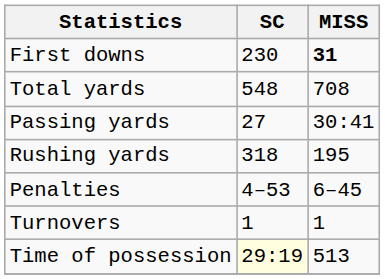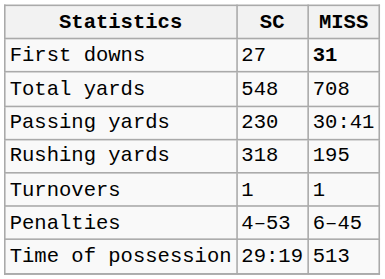(260, 56) 230 -> (254, 56) 27
(254, 122) 27 -> (260, 122) 230
rows swapped: (65, 189) <-> (65, 223)
(272, 256) lightyellow background -> (272, 256) no background
